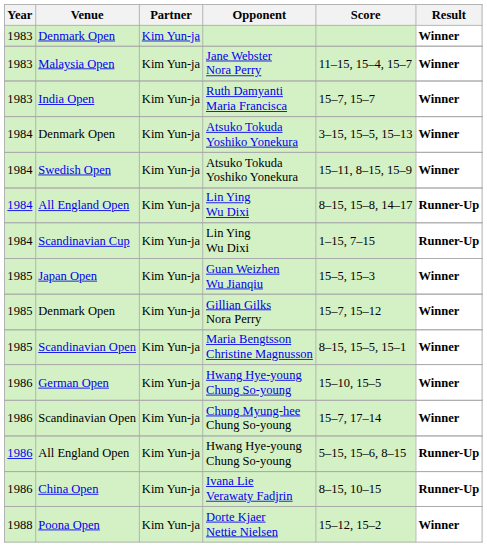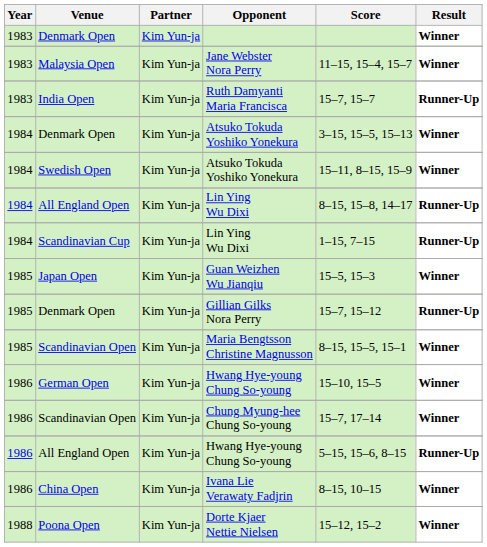(439, 99) Winner -> (449, 99) Runner-Up
(439, 312) Winner -> (449, 312) Runner-Up
(449, 489) Runner-Up -> (439, 489) Winner
